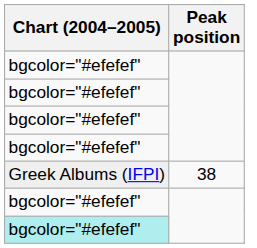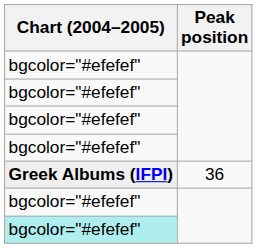(87, 174) normal -> (91, 174) bold
(207, 174) 38 -> (215, 174) 36
